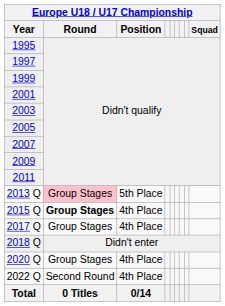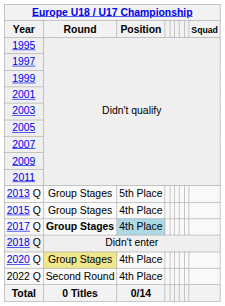(80, 194) pink background -> (80, 194) no background
(80, 210) bold -> (80, 210) normal
(80, 227) normal -> (80, 227) bold
(141, 227) no background -> (141, 227) lightblue background
(80, 260) no background -> (80, 260) khaki background
